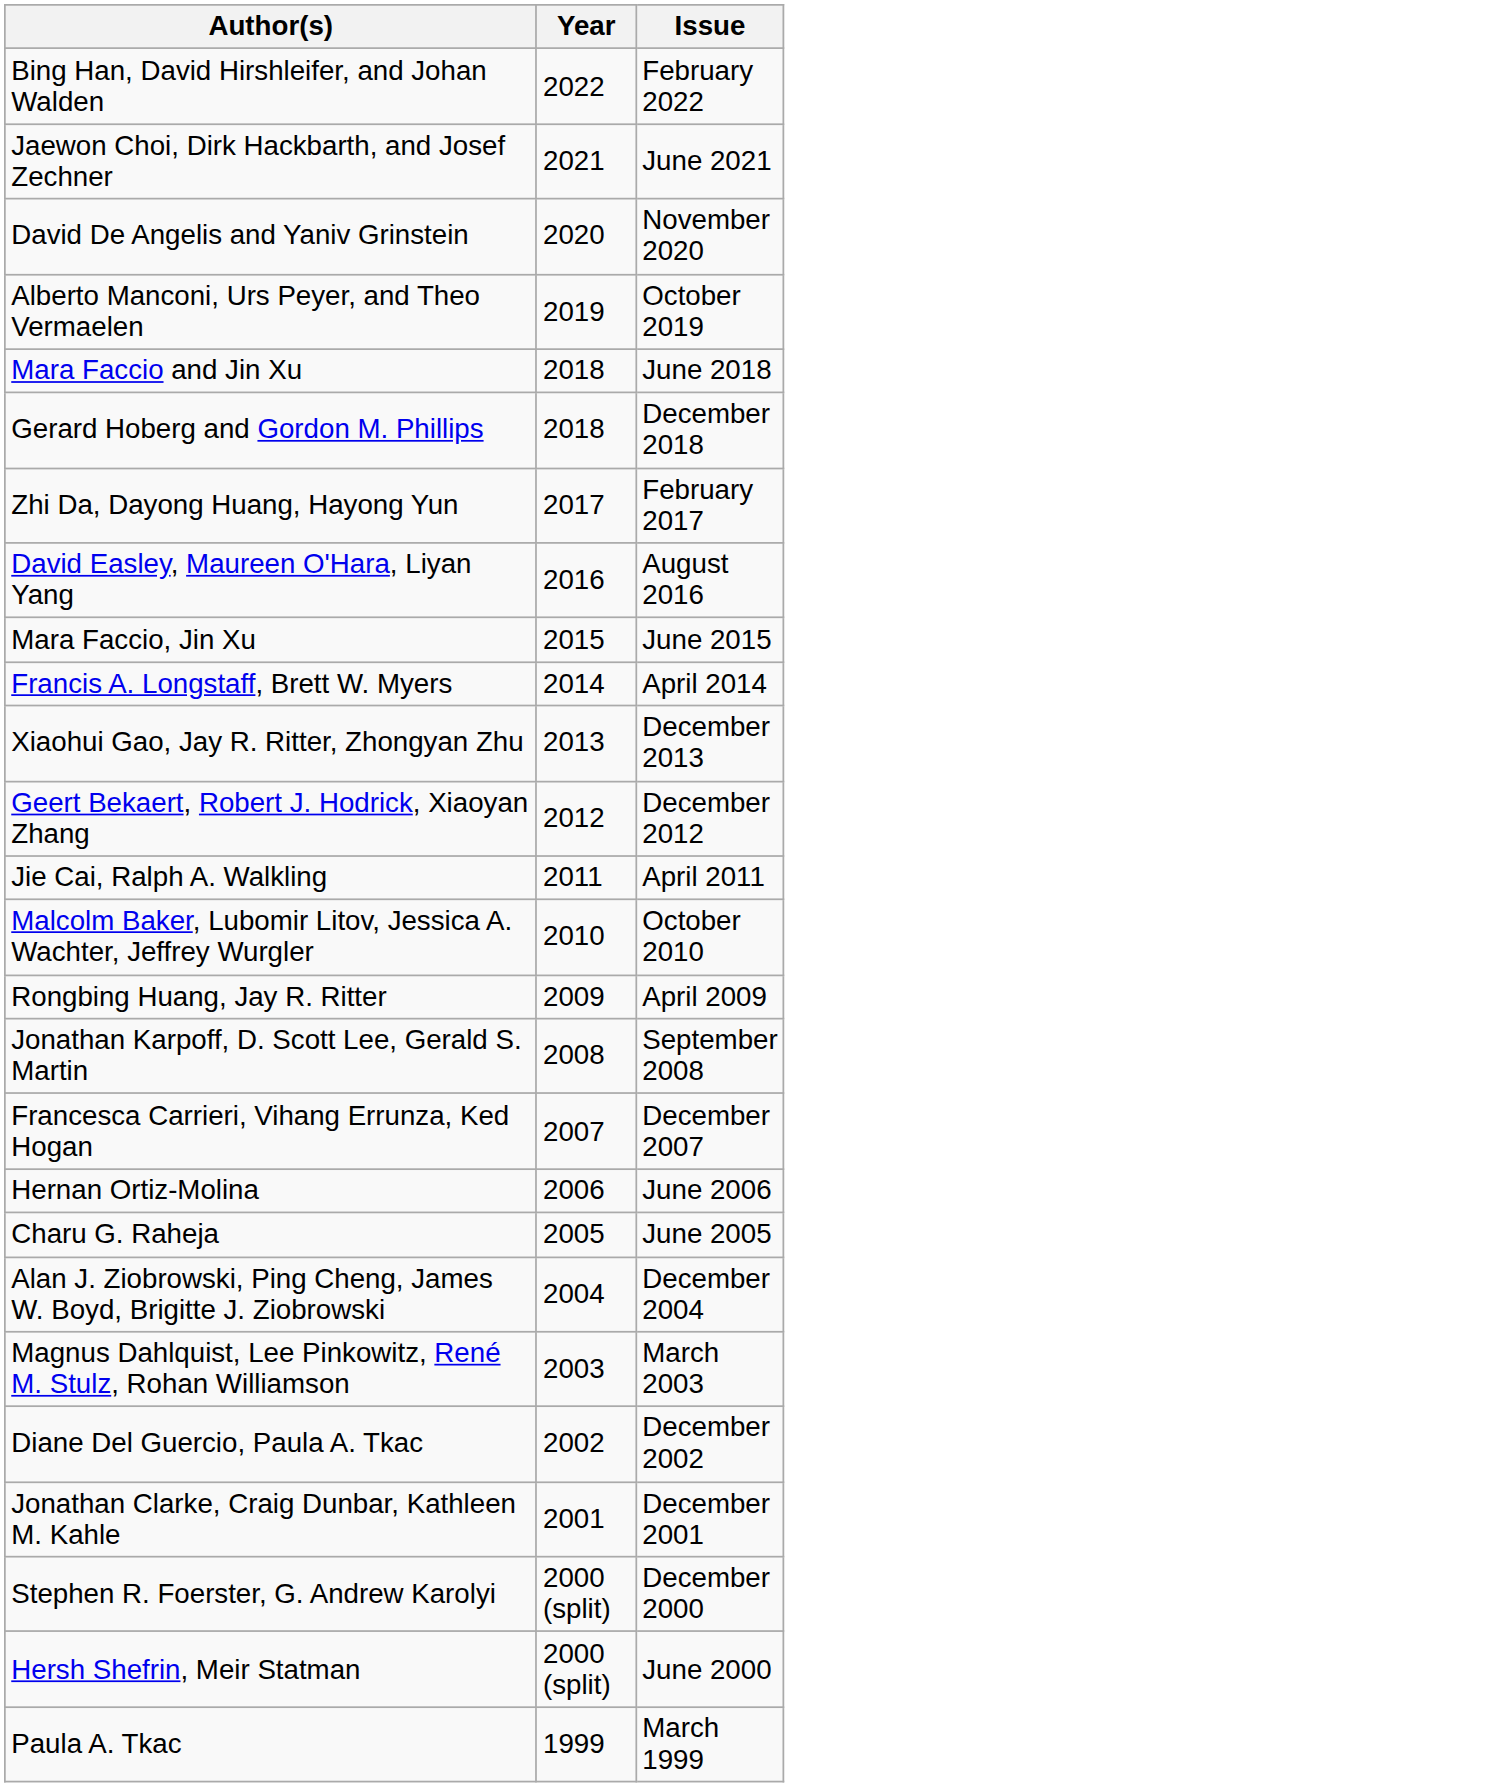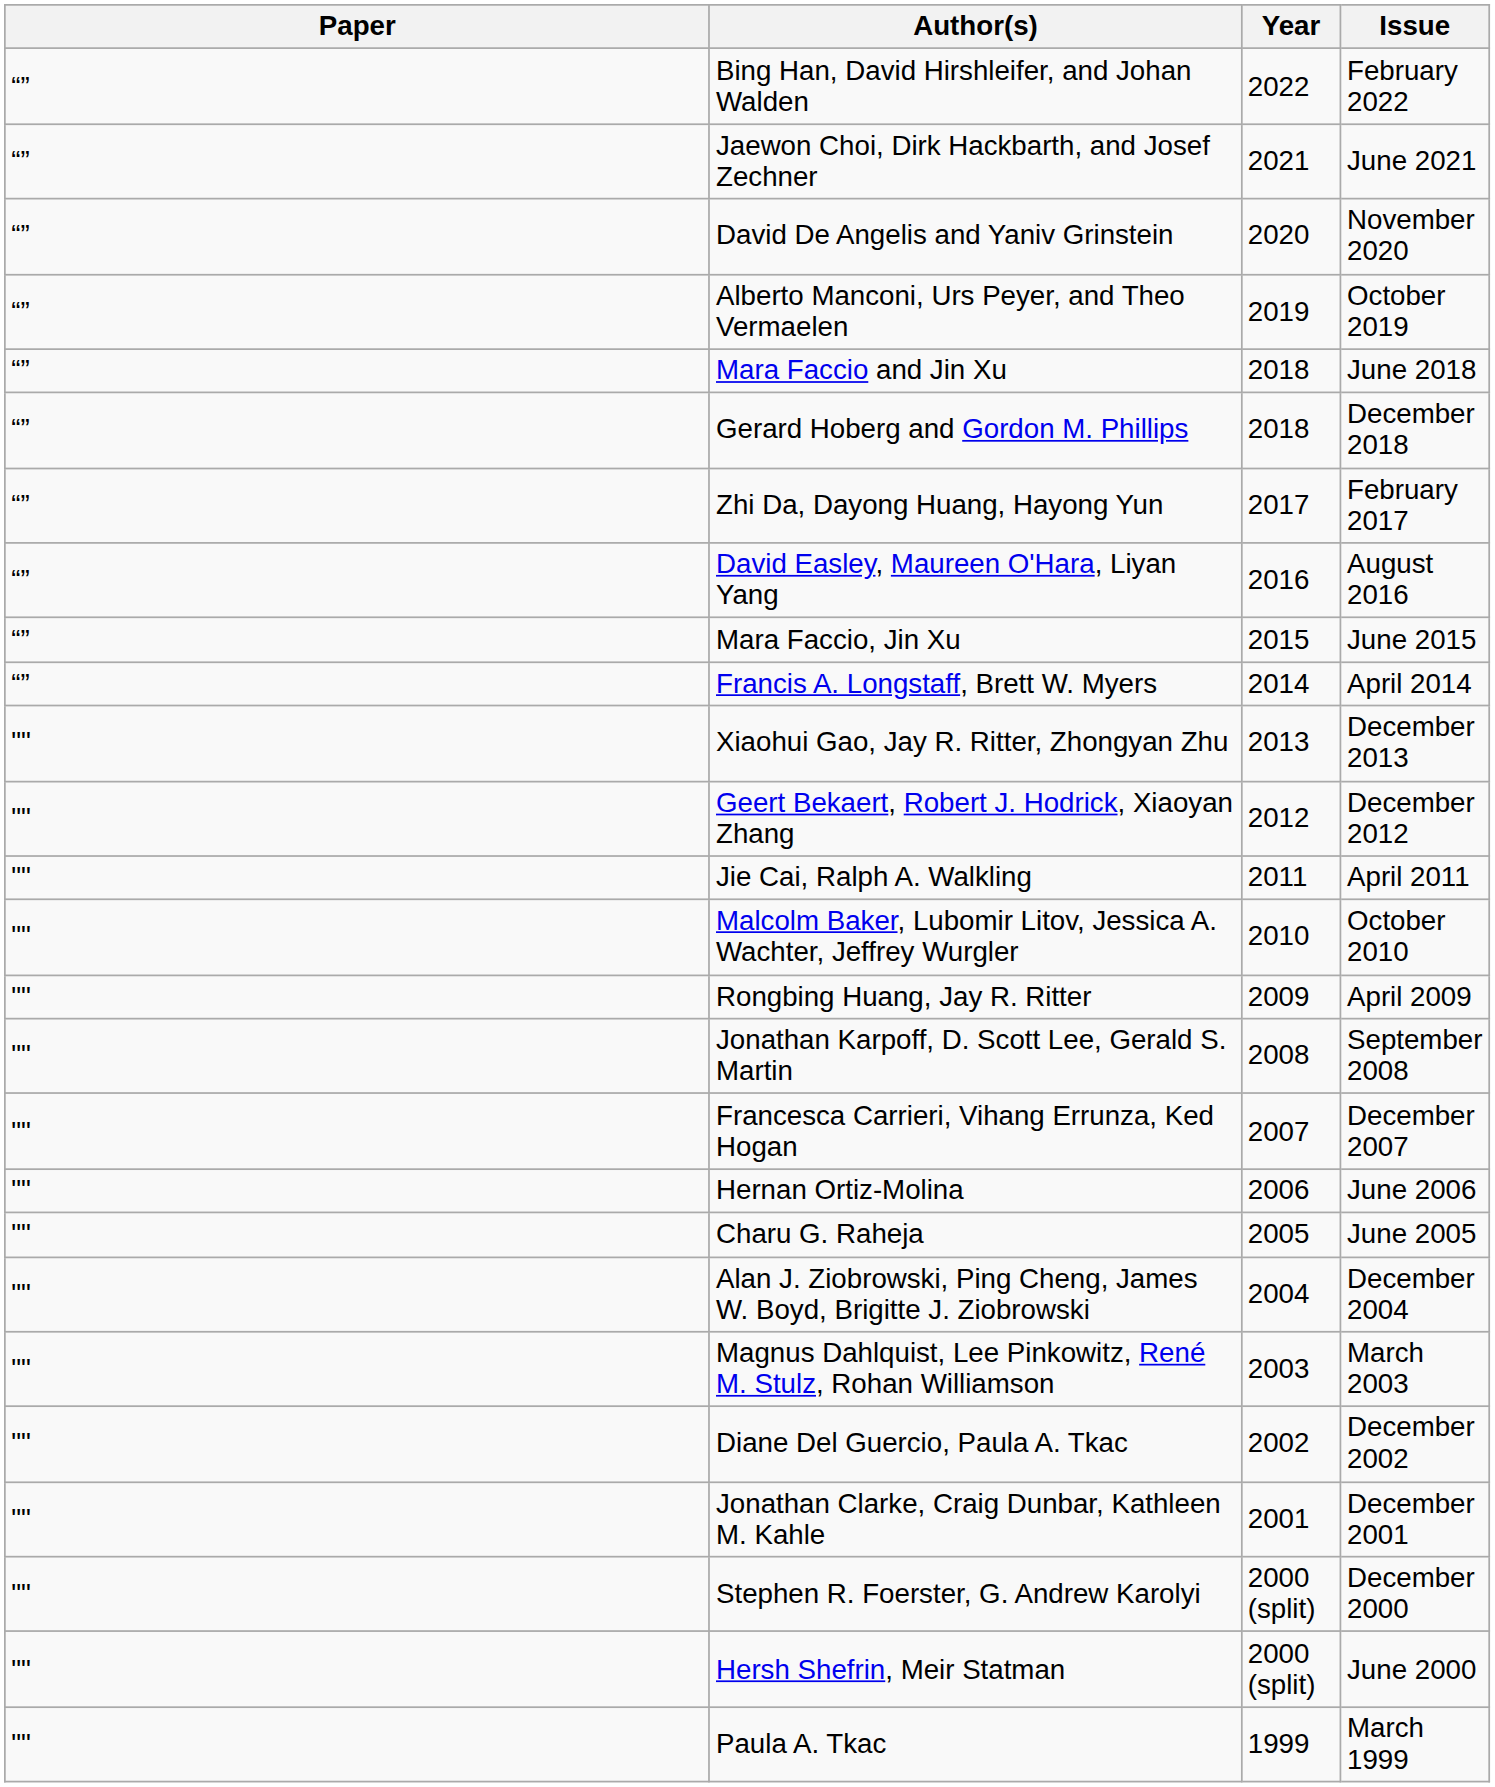+ column: (357, 26)
